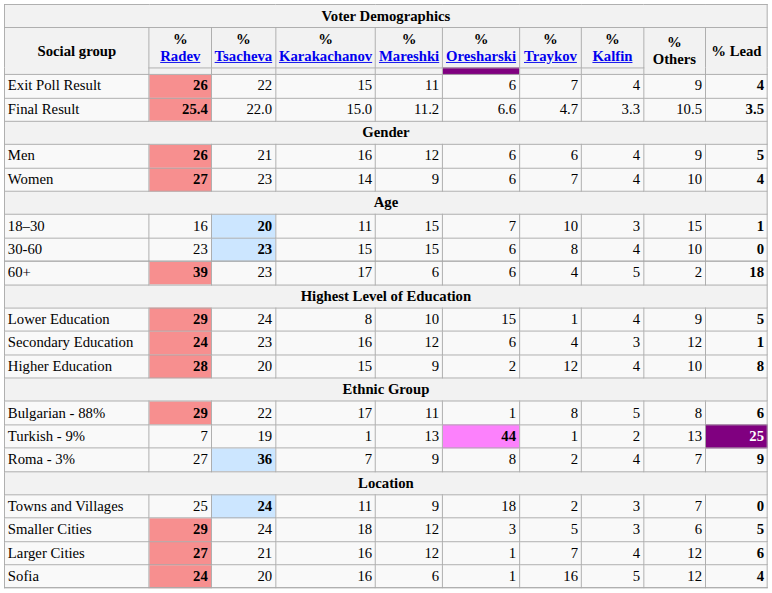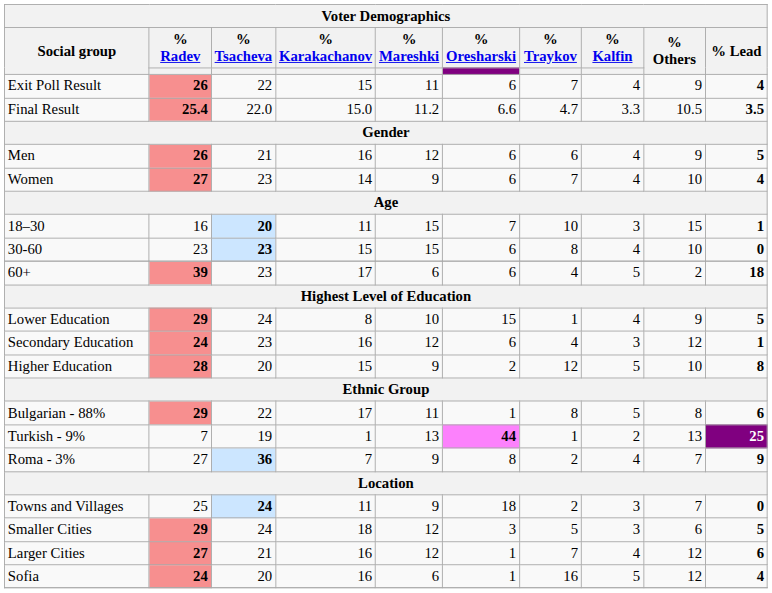(636, 366) 4 -> (636, 366) 5
